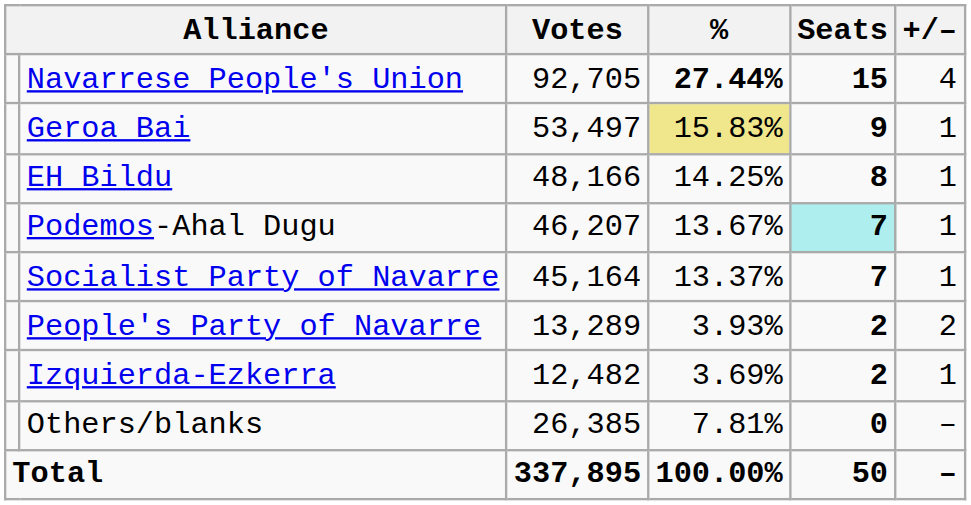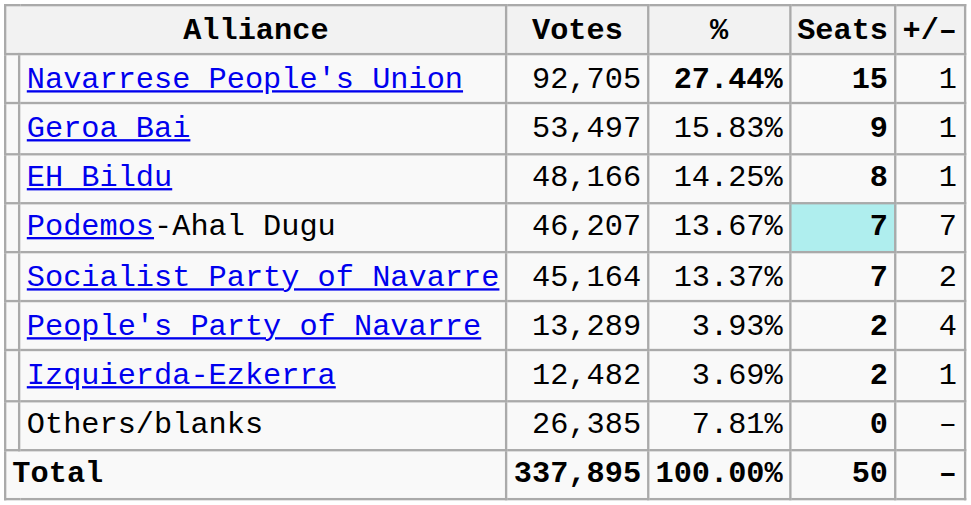(948, 79) 4 -> (948, 79) 1
(728, 129) khaki background -> (728, 129) no background
(948, 227) 1 -> (948, 227) 7
(948, 277) 1 -> (948, 277) 2
(948, 326) 2 -> (948, 326) 4
